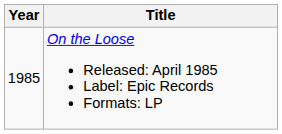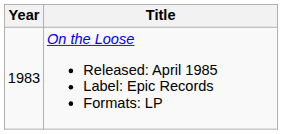(24, 78) 1985 -> (24, 78) 1983
